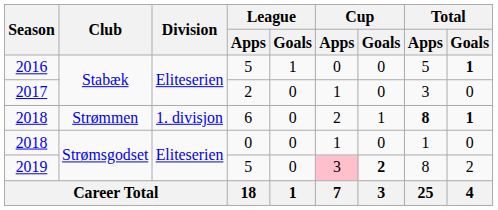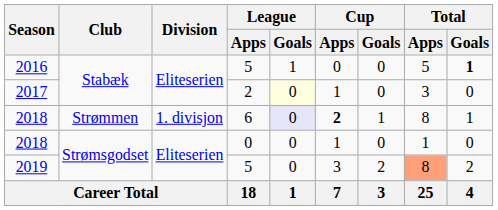(293, 92) no background -> (293, 92) lightyellow background
(293, 117) no background -> (293, 117) lavender background
(337, 117) normal -> (337, 117) bold
(425, 117) bold -> (425, 117) normal
(470, 117) bold -> (470, 117) normal
(337, 167) pink background -> (337, 167) no background
(381, 167) bold -> (381, 167) normal
(425, 167) no background -> (425, 167) lightsalmon background
